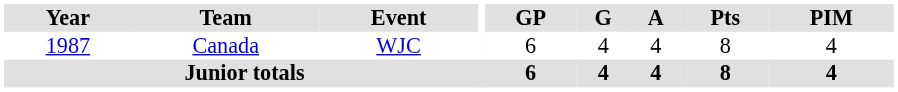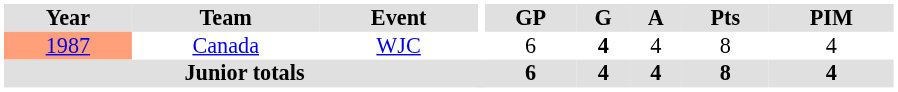(68, 45) no background -> (68, 45) lightsalmon background
(603, 45) normal -> (603, 45) bold
